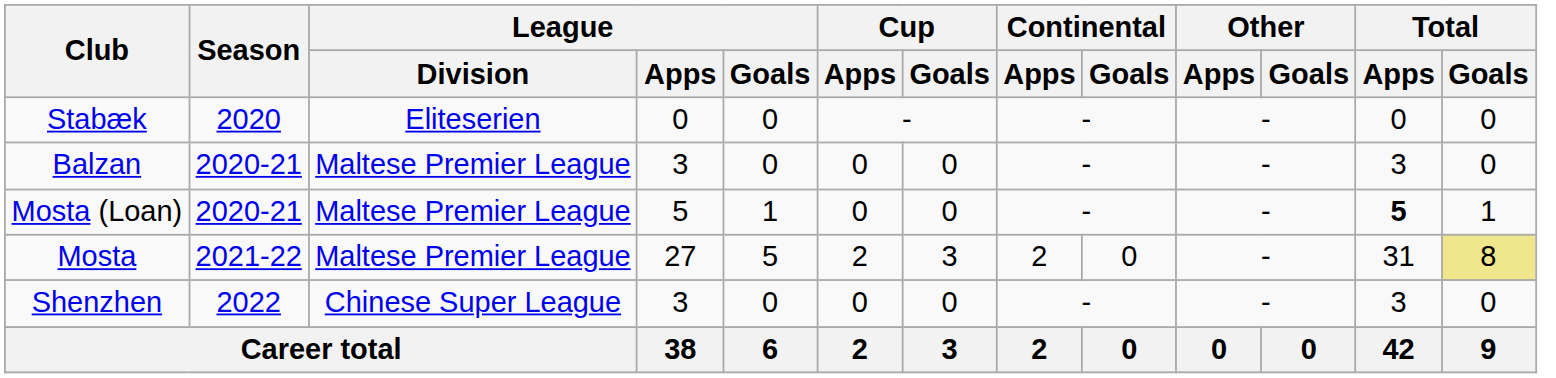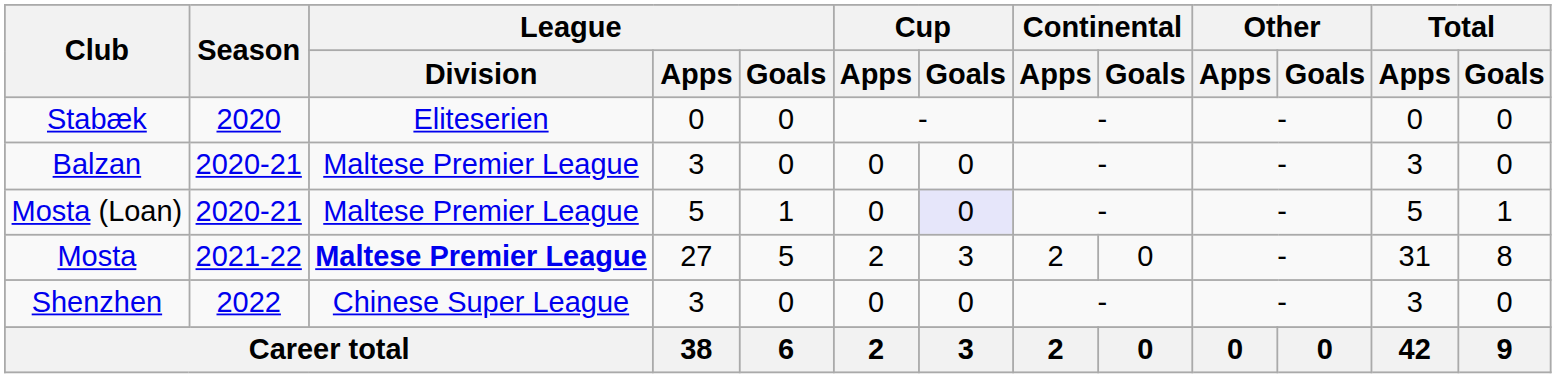(950, 211) no background -> (966, 211) lavender background
(1399, 211) bold -> (1415, 211) normal
(473, 257) normal -> (481, 257) bold
(1488, 257) khaki background -> (1504, 257) no background
